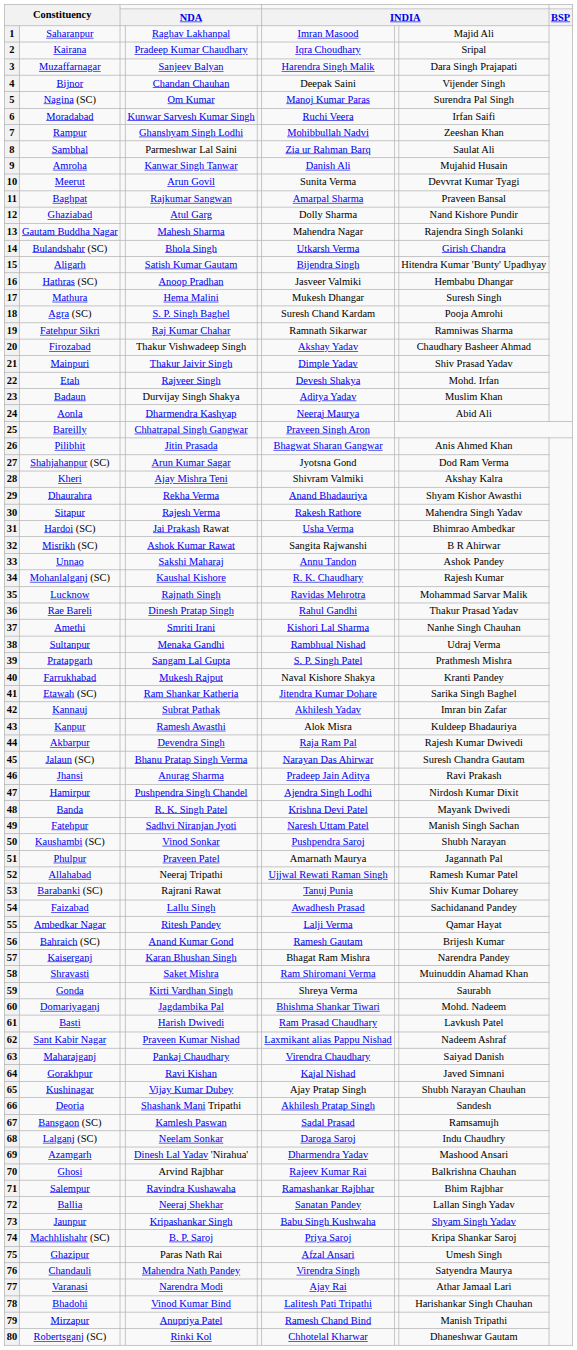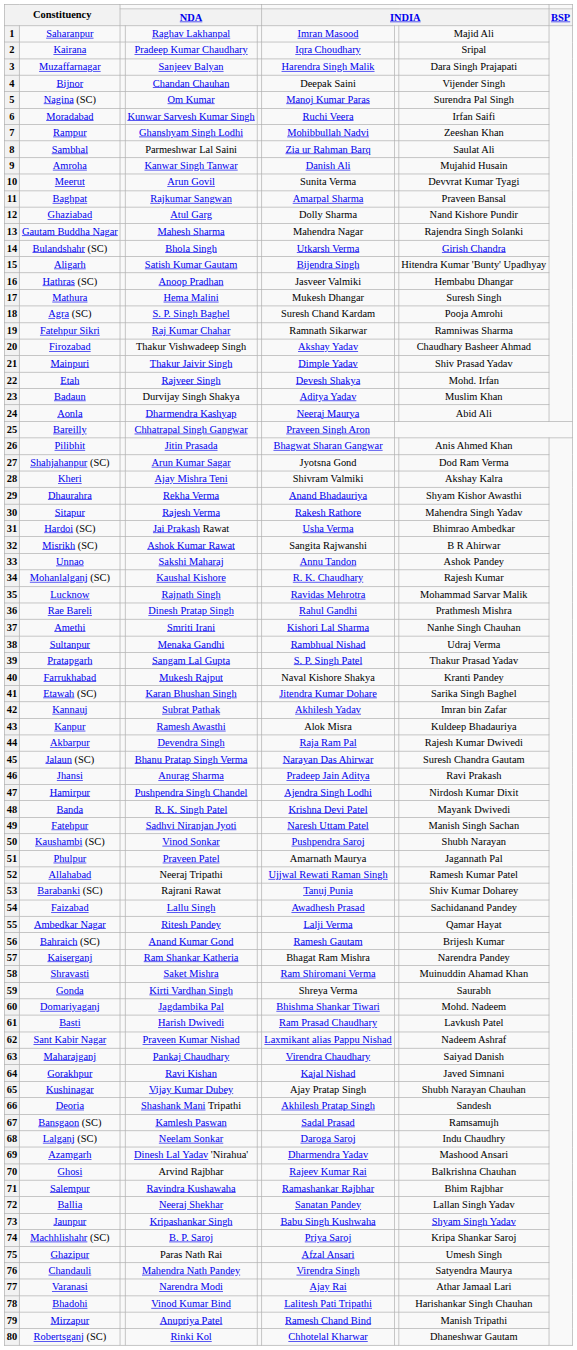(474, 611) Thakur Prasad Yadav -> (474, 611) Prathmesh Mishra
(474, 660) Prathmesh Mishra -> (474, 660) Thakur Prasad Yadav
(191, 693) Ram Shankar Katheria -> (191, 693) Karan Bhushan Singh
(191, 957) Karan Bhushan Singh -> (191, 957) Ram Shankar Katheria
